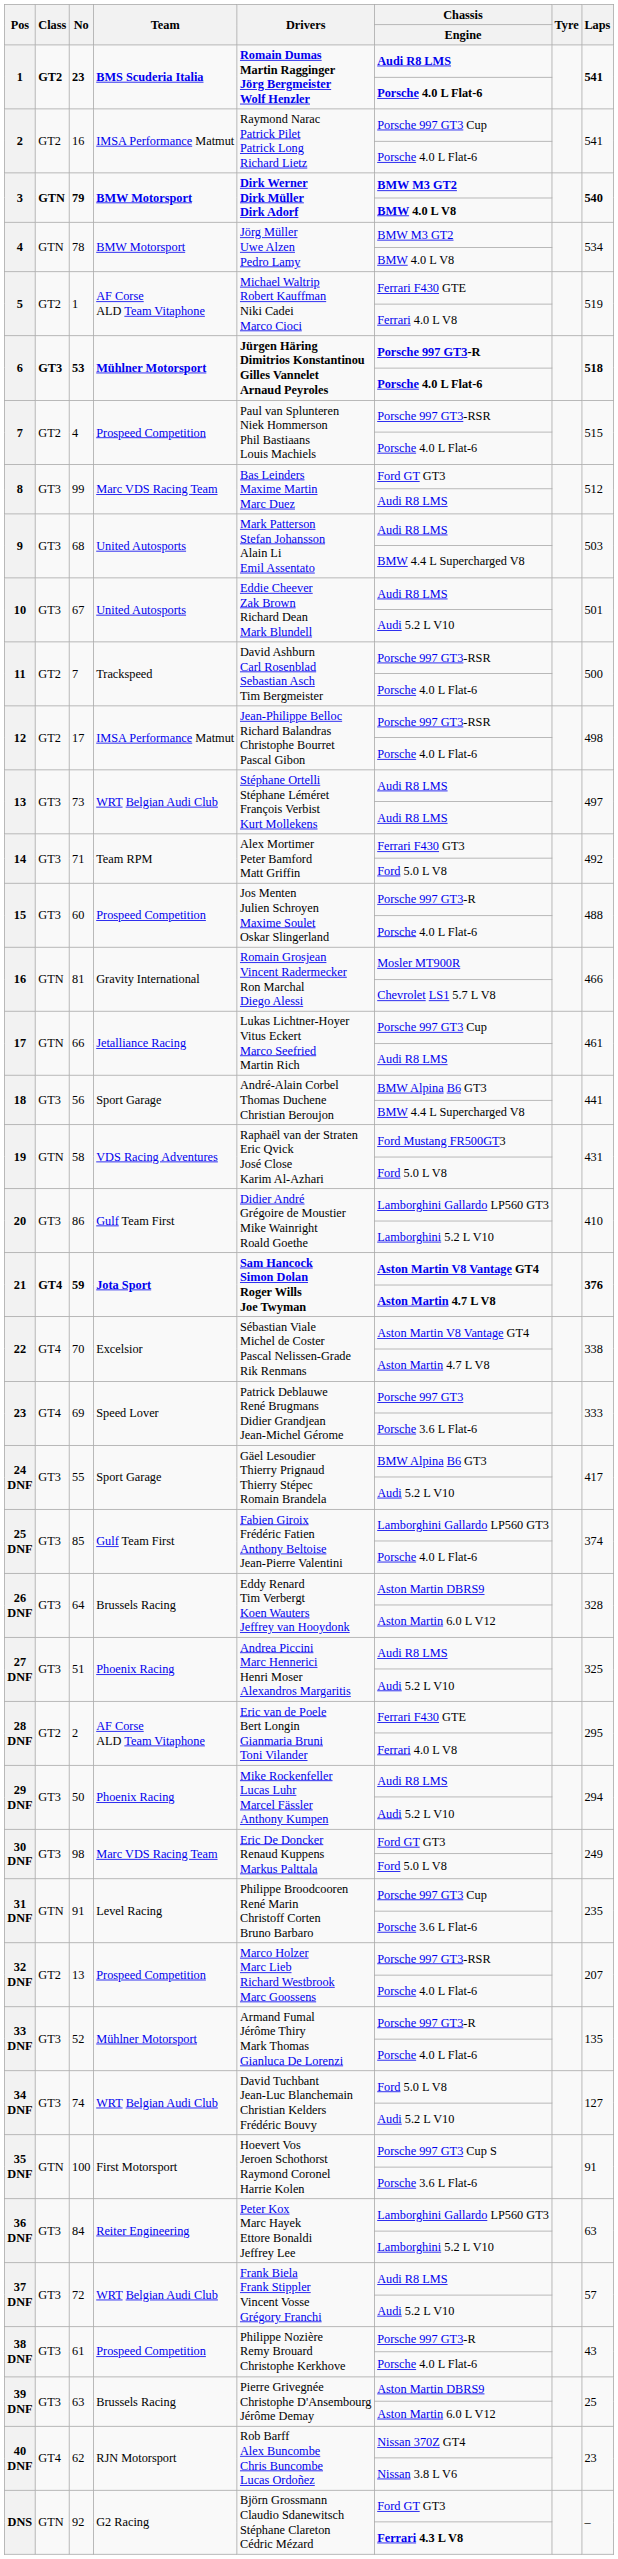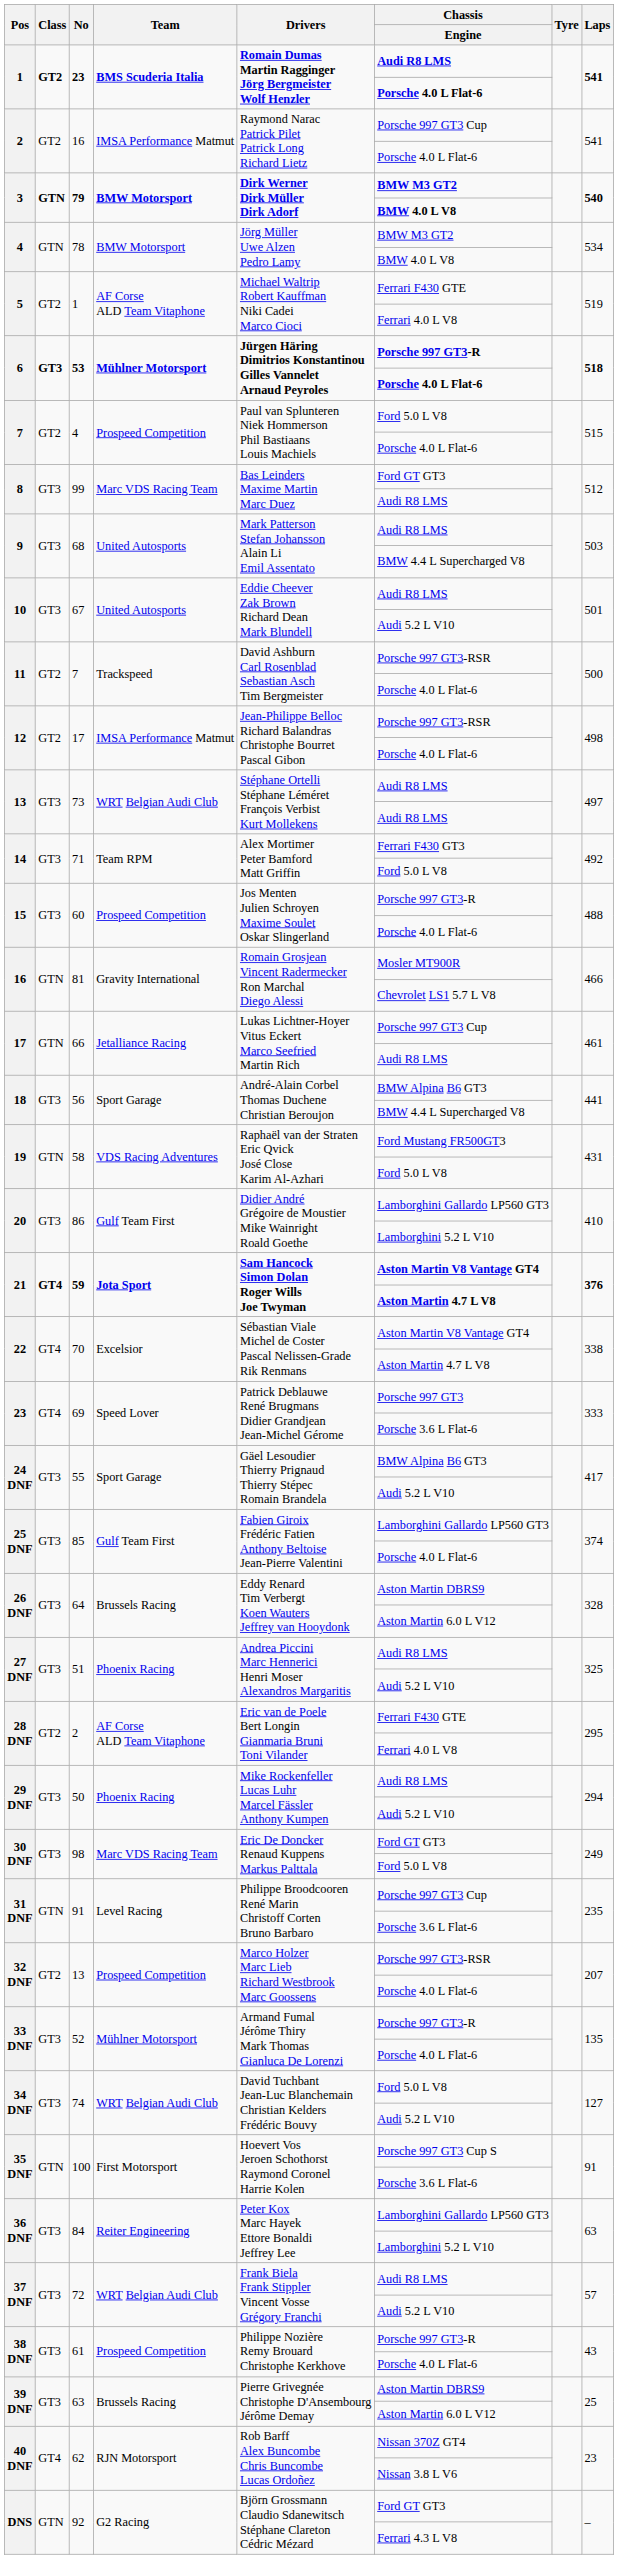(434, 416) Porsche 997 GT3-RSR -> (412, 416) Ford 5.0 L V8
(420, 2538) bold -> (417, 2538) normal
